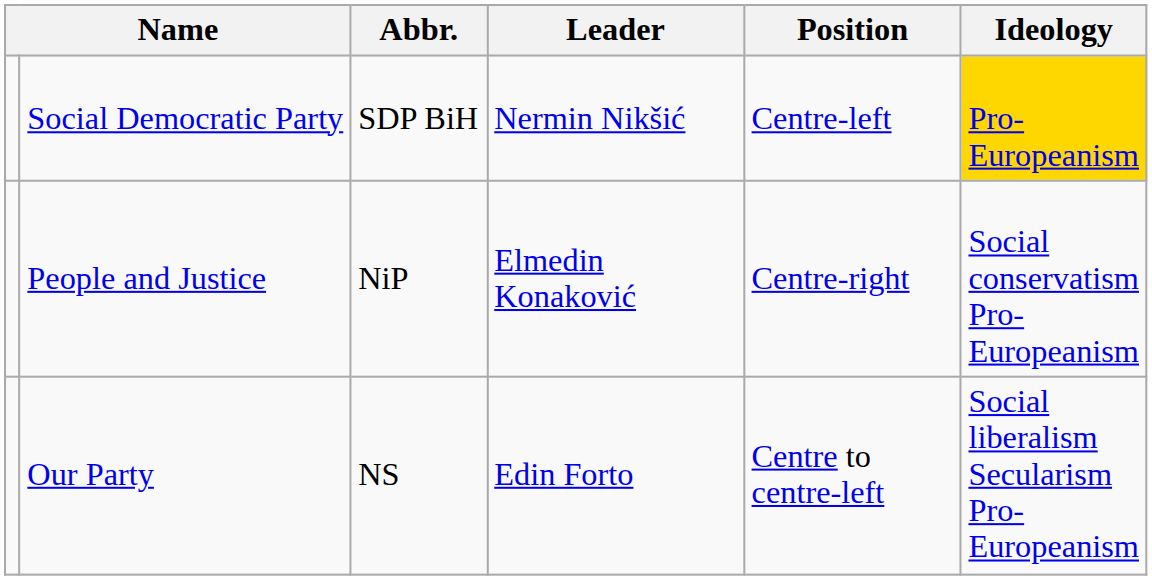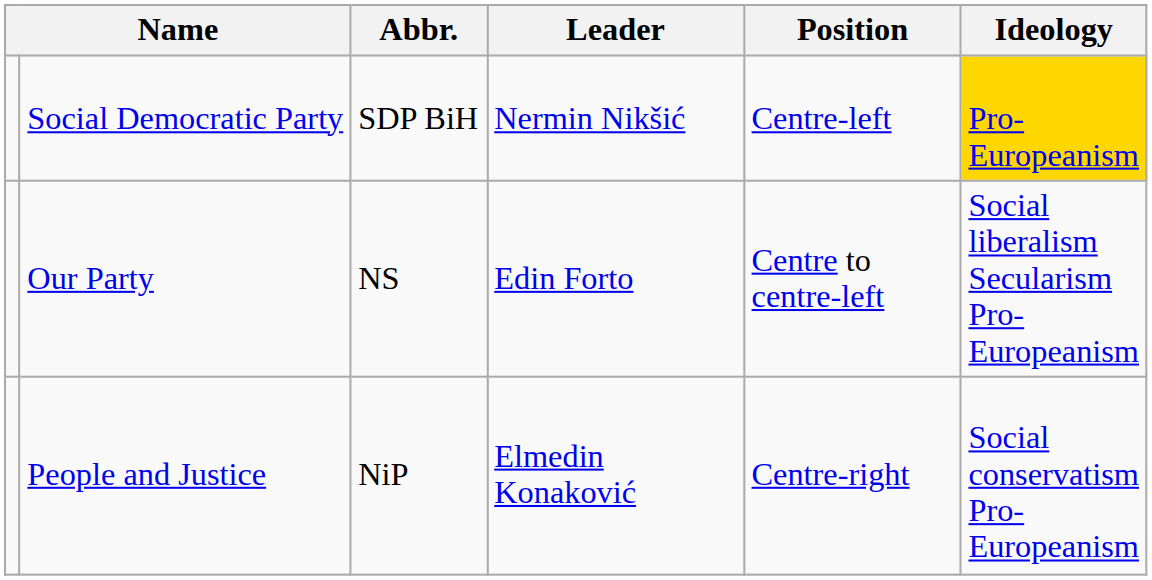rows swapped: (147, 278) <-> (91, 474)
